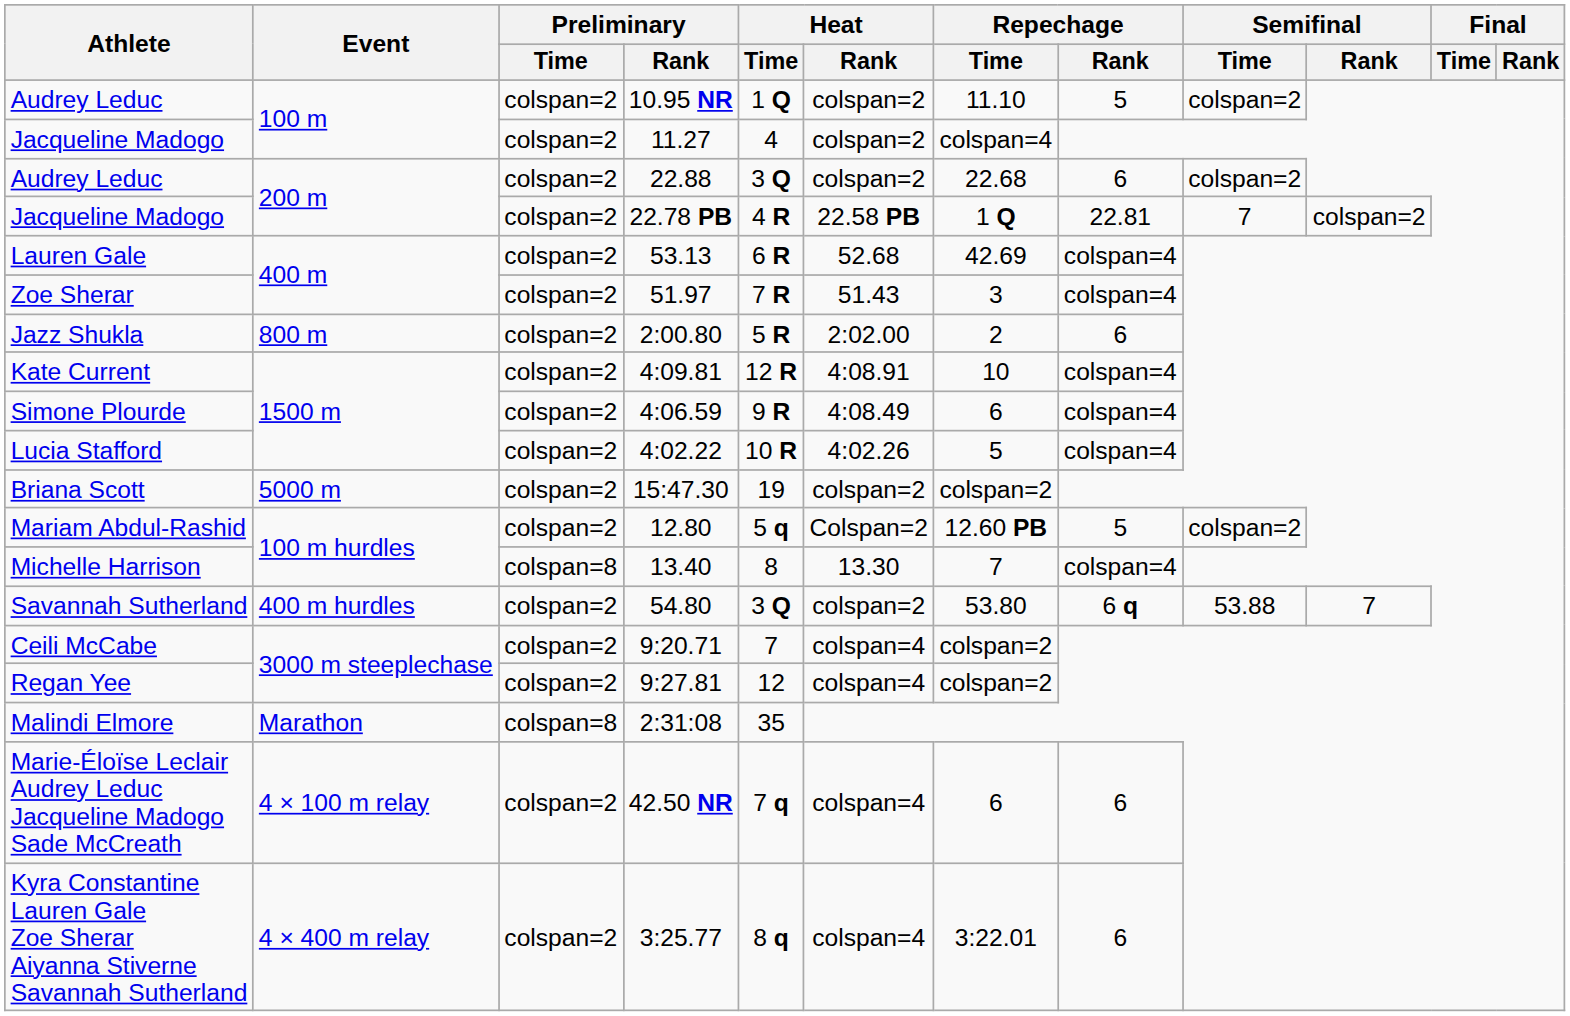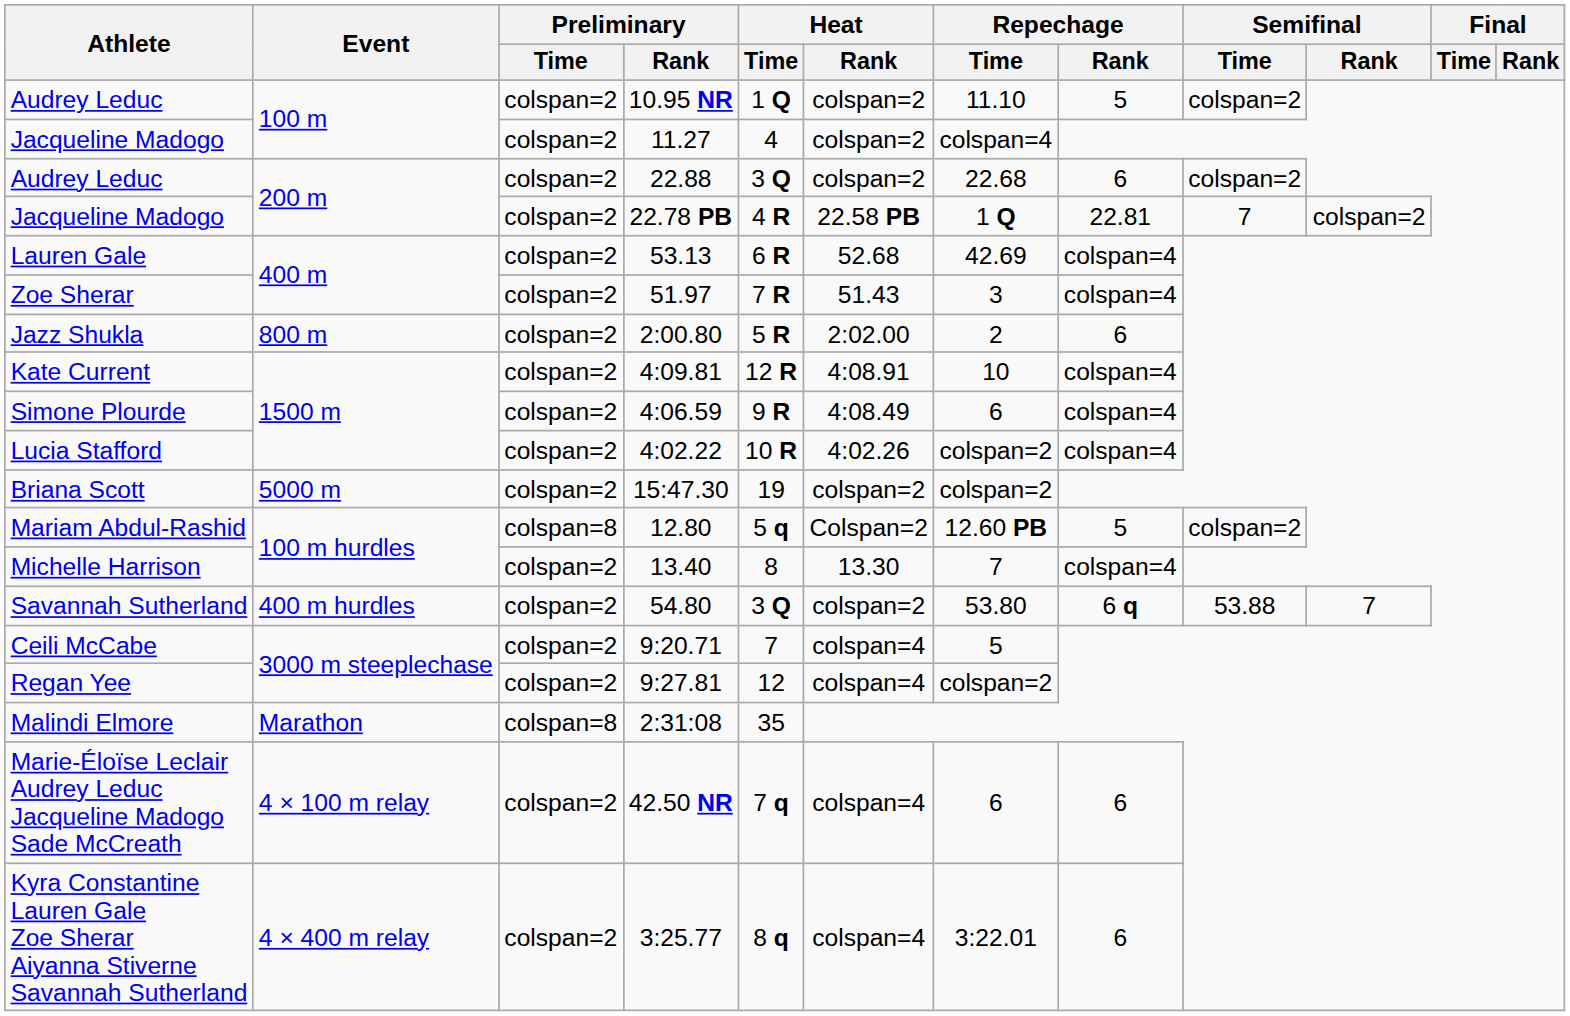(996, 450) 5 -> (996, 450) colspan=2
(561, 528) colspan=2 -> (561, 528) colspan=8
(561, 567) colspan=8 -> (561, 567) colspan=2
(996, 645) colspan=2 -> (996, 645) 5
